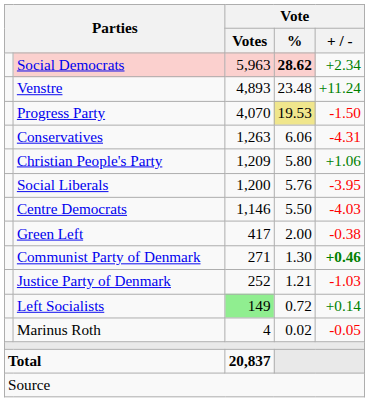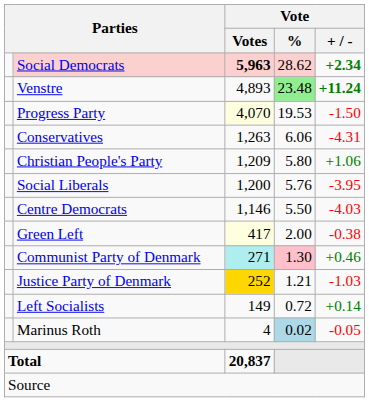(253, 64) normal -> (253, 64) bold
(295, 64) bold -> (295, 64) normal
(343, 64) normal -> (343, 64) bold
(295, 88) no background -> (295, 88) lightgreen background
(340, 88) normal -> (340, 88) bold
(253, 112) no background -> (253, 112) lightyellow background
(295, 112) khaki background -> (295, 112) no background
(259, 233) no background -> (259, 233) lightyellow background
(259, 257) no background -> (259, 257) paleturquoise background
(298, 257) no background -> (298, 257) pink background
(343, 257) bold -> (343, 257) normal
(259, 281) no background -> (259, 281) gold background
(259, 305) lightgreen background -> (259, 305) no background
(298, 329) no background -> (298, 329) lightblue background
